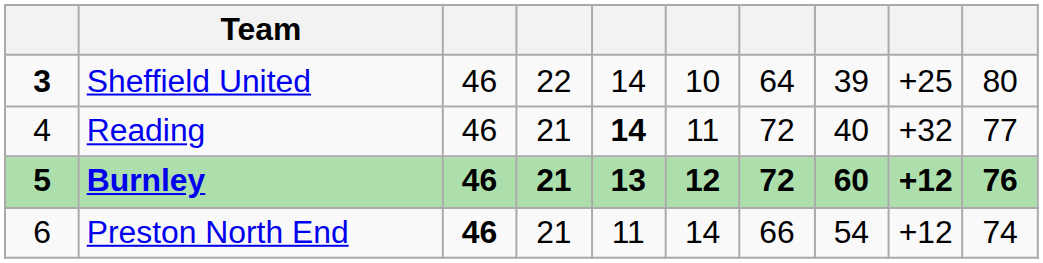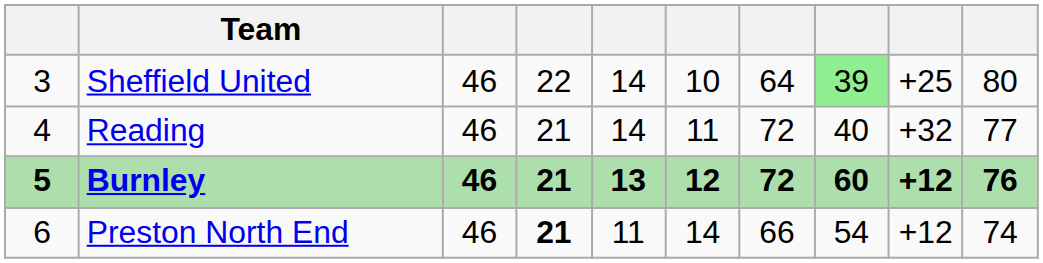(42, 80) bold -> (42, 80) normal
(851, 80) no background -> (851, 80) lightgreen background
(628, 130) bold -> (628, 130) normal
(479, 231) bold -> (479, 231) normal
(554, 231) normal -> (554, 231) bold
